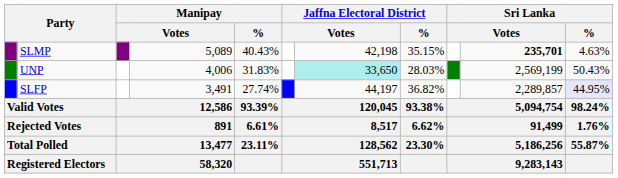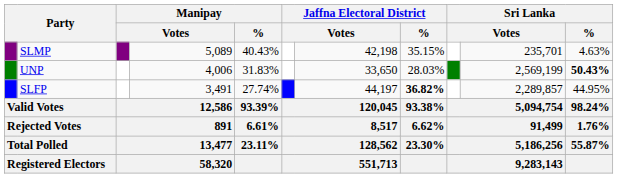(543, 51) bold -> (543, 51) normal
(381, 70) paleturquoise background -> (381, 70) no background
(591, 70) normal -> (590, 70) bold
(426, 88) normal -> (425, 88) bold
(591, 88) lavender background -> (591, 88) no background
